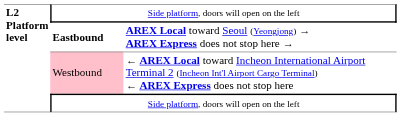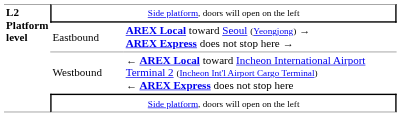(78, 37) bold -> (76, 37) normal
(77, 73) pink background -> (77, 73) no background
